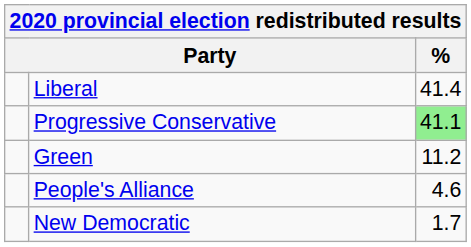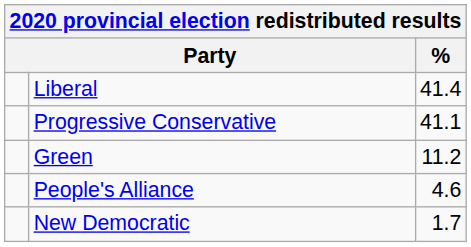(441, 122) lightgreen background -> (441, 122) no background
